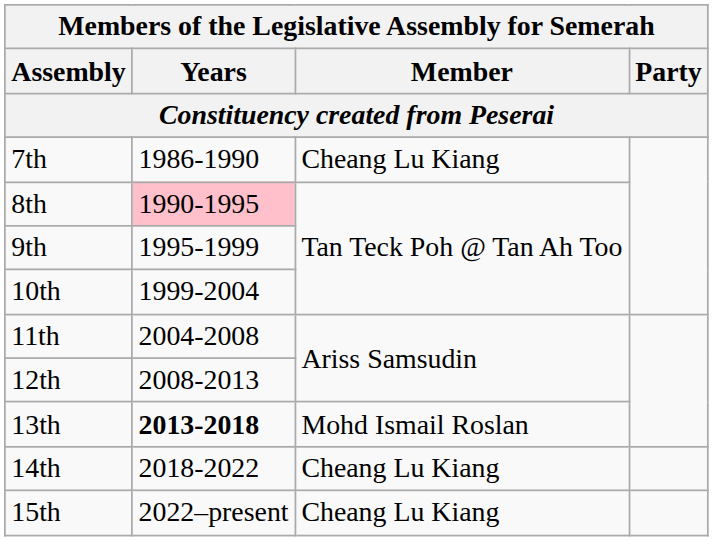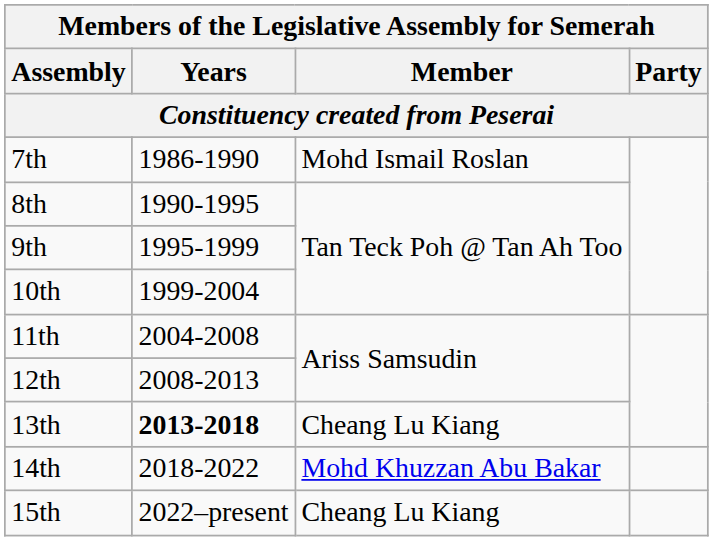(400, 159) Cheang Lu Kiang -> (415, 159) Mohd Ismail Roslan
(199, 203) pink background -> (199, 203) no background
(415, 423) Mohd Ismail Roslan -> (400, 423) Cheang Lu Kiang
(400, 468) Cheang Lu Kiang -> (451, 468) Mohd Khuzzan Abu Bakar
